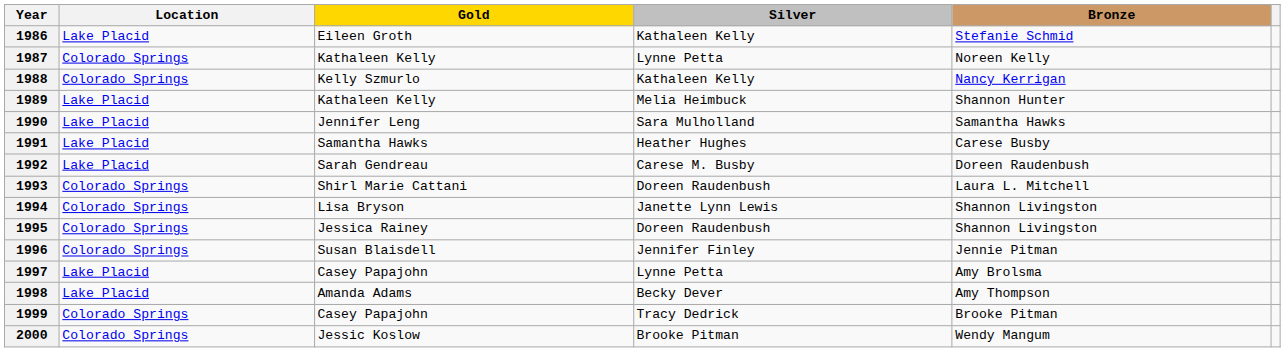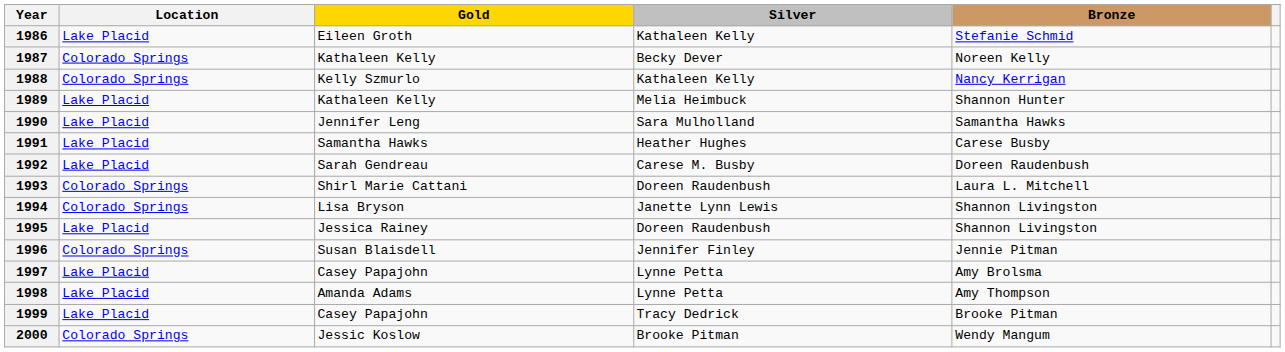(680, 58) Lynne Petta -> (680, 58) Becky Dever
(125, 229) Colorado Springs -> (106, 229) Lake Placid
(680, 293) Becky Dever -> (680, 293) Lynne Petta
(125, 315) Colorado Springs -> (106, 315) Lake Placid
